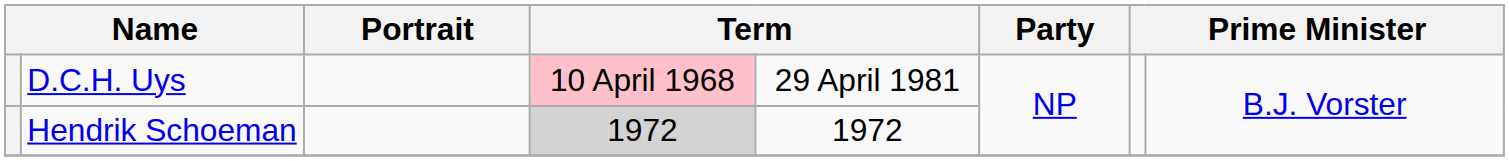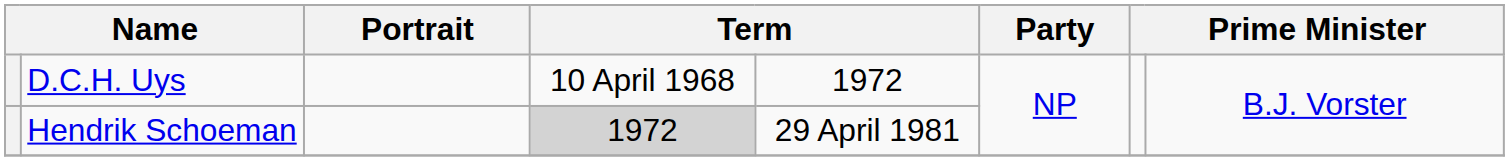(642, 79) pink background -> (642, 79) no background
(867, 79) 29 April 1981 -> (867, 79) 1972
(867, 130) 1972 -> (867, 130) 29 April 1981
